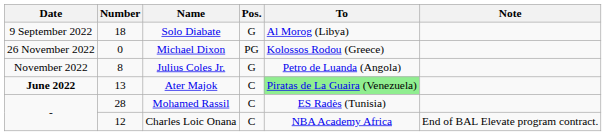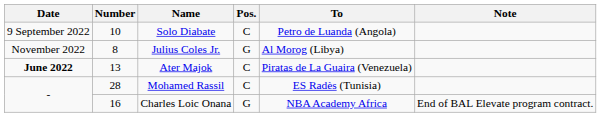(120, 31) 18 -> (115, 31) 10
(252, 31) G -> (247, 31) C
(308, 31) Al Morog (Libya) -> (337, 31) Petro de Luanda (Angola)
- row: (191, 49)
(342, 67) Petro de Luanda (Angola) -> (303, 49) Al Morog (Libya)
(342, 85) lightgreen background -> (337, 67) no background
(120, 121) 12 -> (115, 103) 16
(252, 121) C -> (247, 103) G
